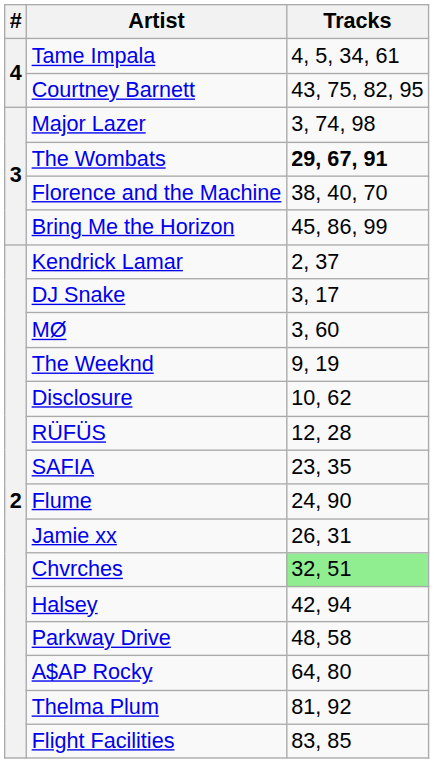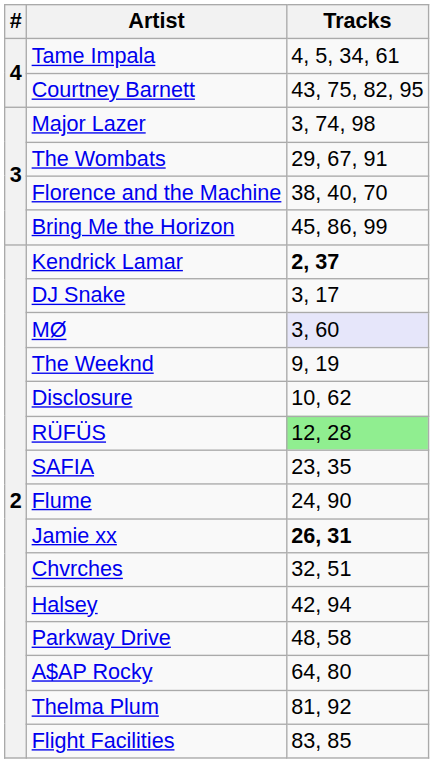(339, 158) bold -> (339, 158) normal
(315, 261) normal -> (315, 261) bold
(315, 329) no background -> (315, 329) lavender background
(321, 432) no background -> (321, 432) lightgreen background
(321, 535) normal -> (321, 535) bold
(321, 569) lightgreen background -> (321, 569) no background
